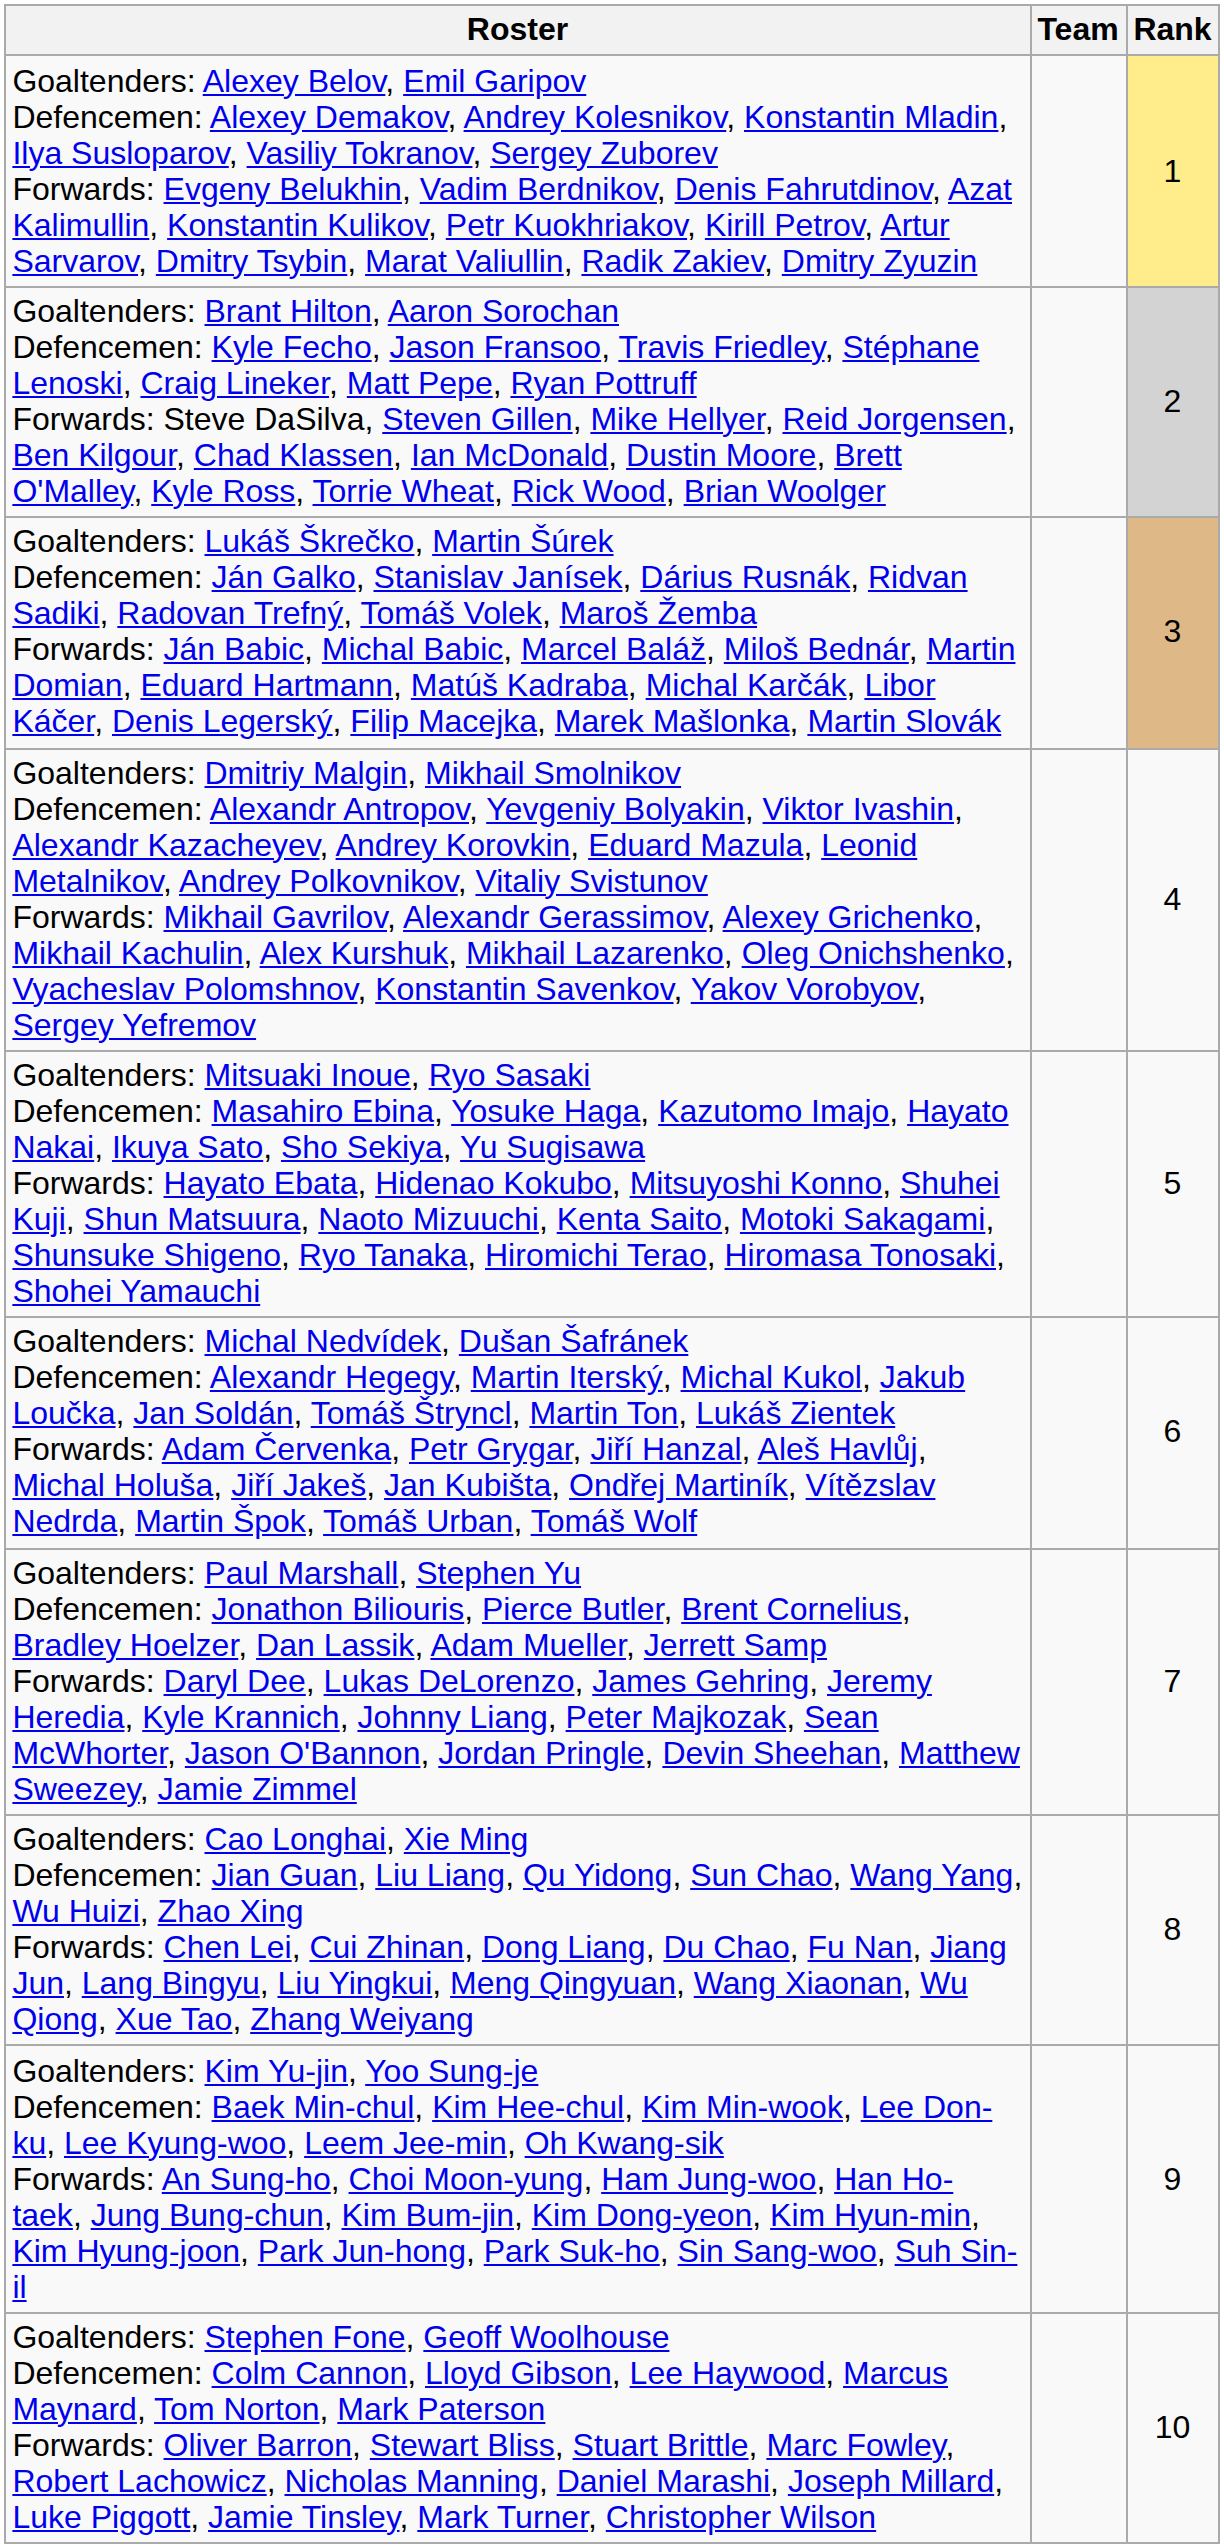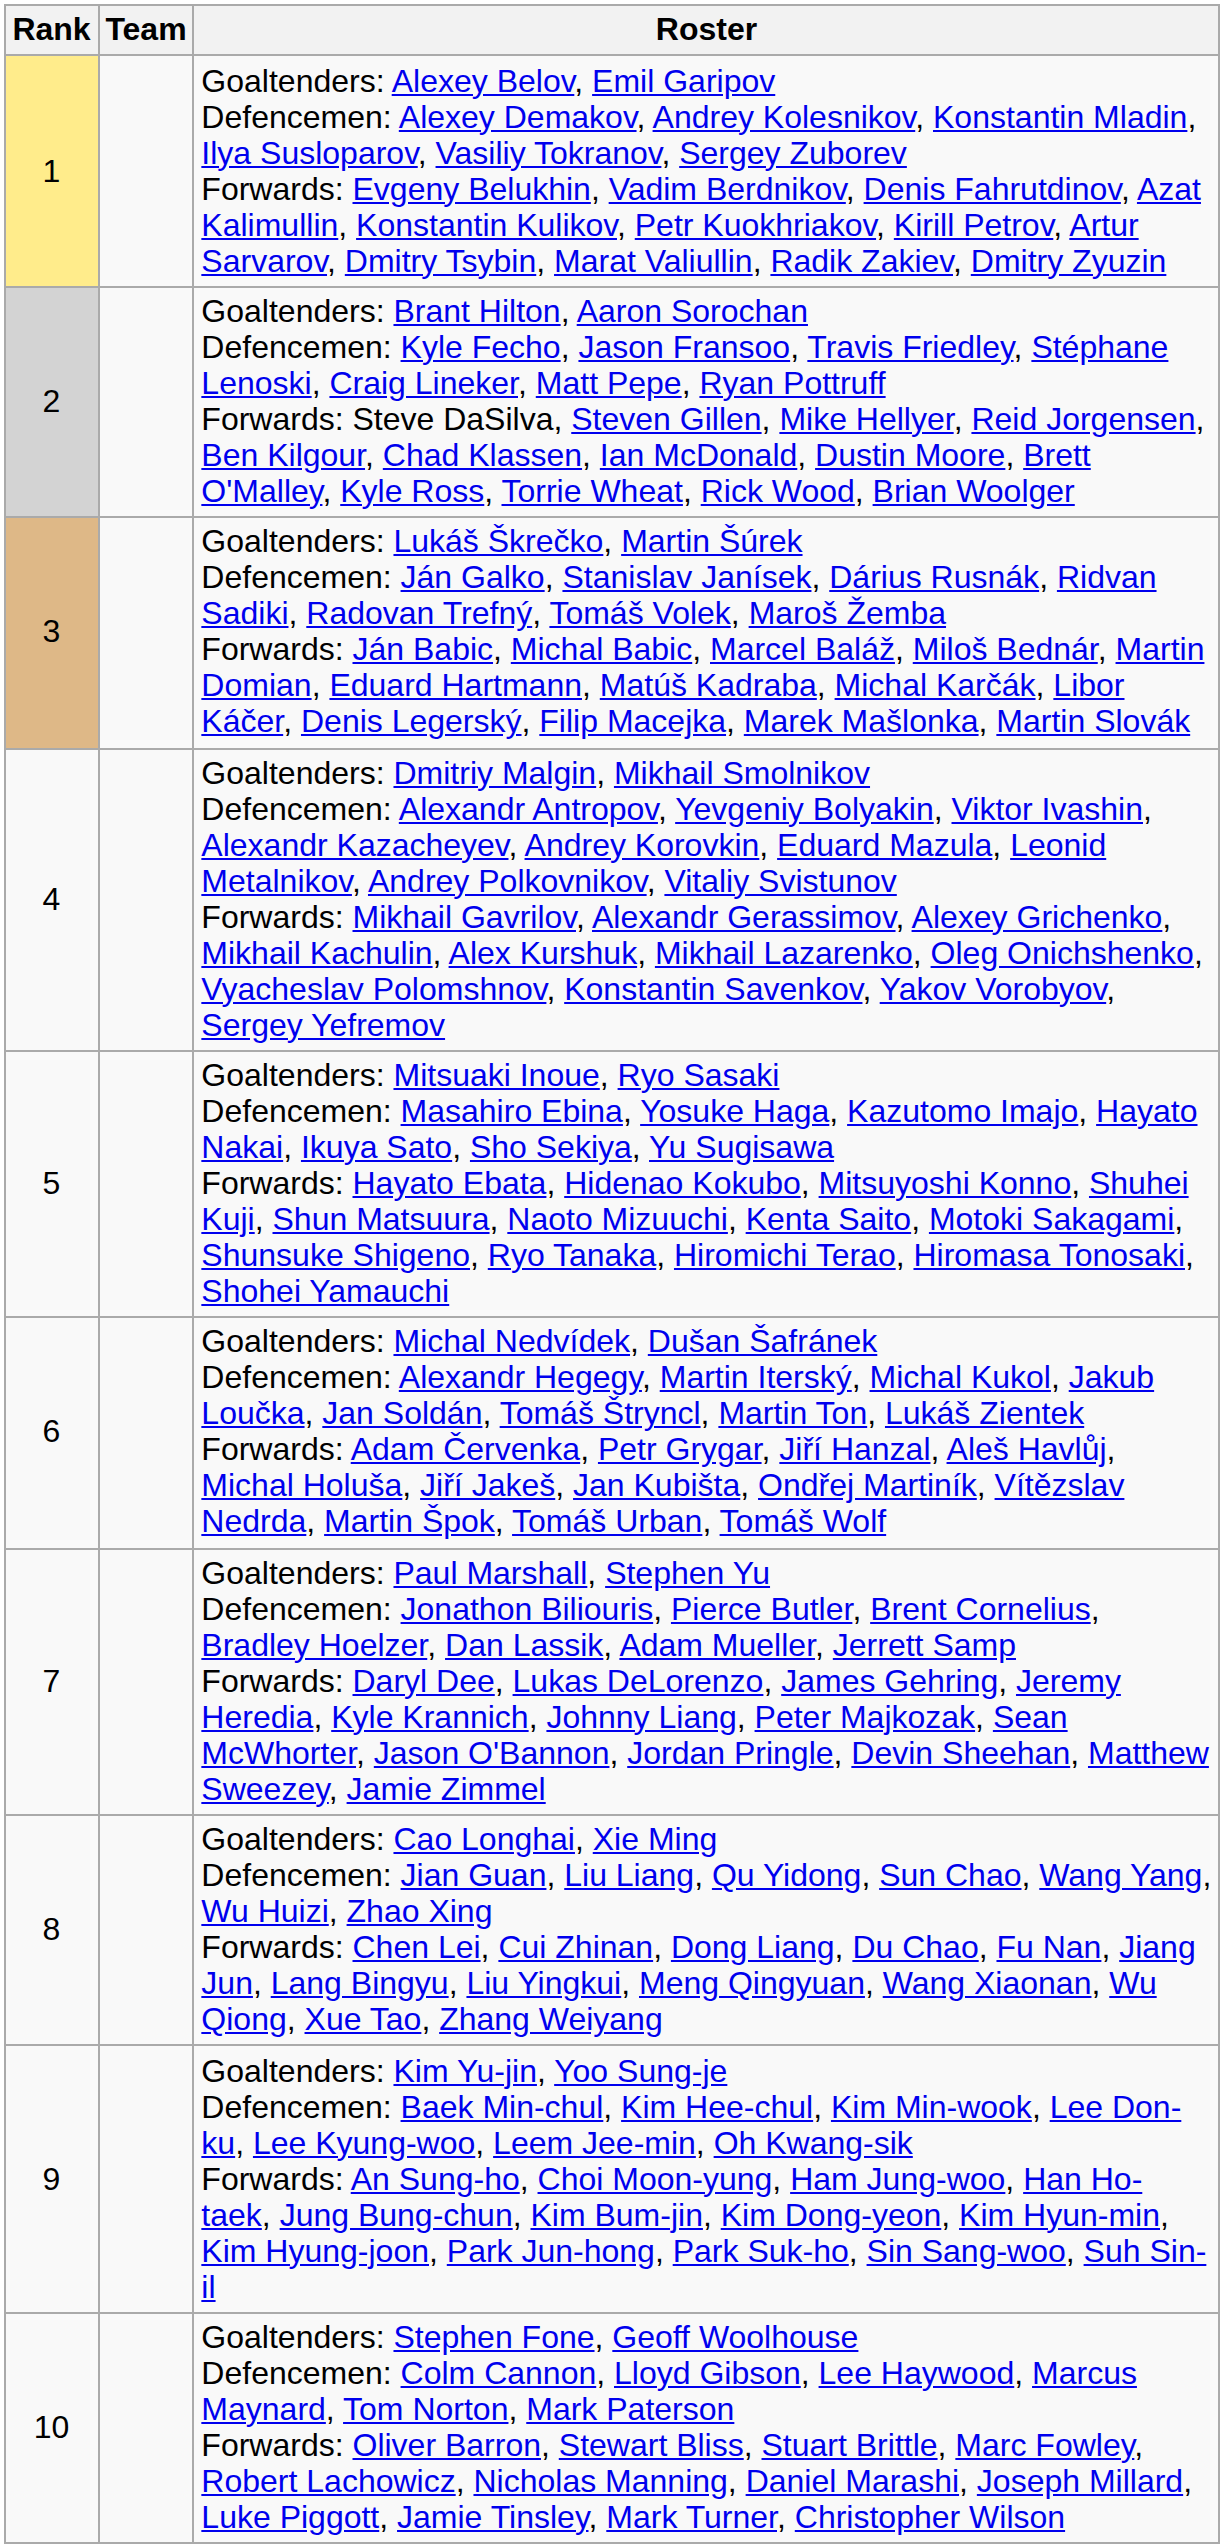columns swapped: (1172, 29) <-> (518, 29)
